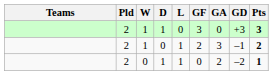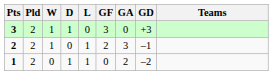columns swapped: (60, 12) <-> (259, 12)
